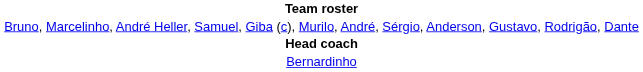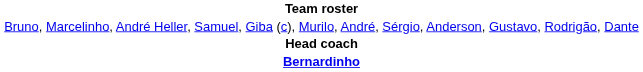(322, 62) normal -> (322, 62) bold
